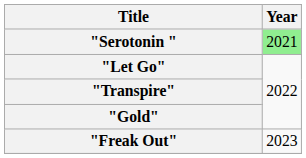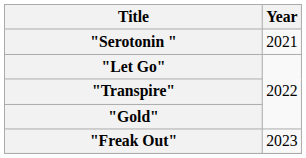(282, 41) lightgreen background -> (282, 41) no background
